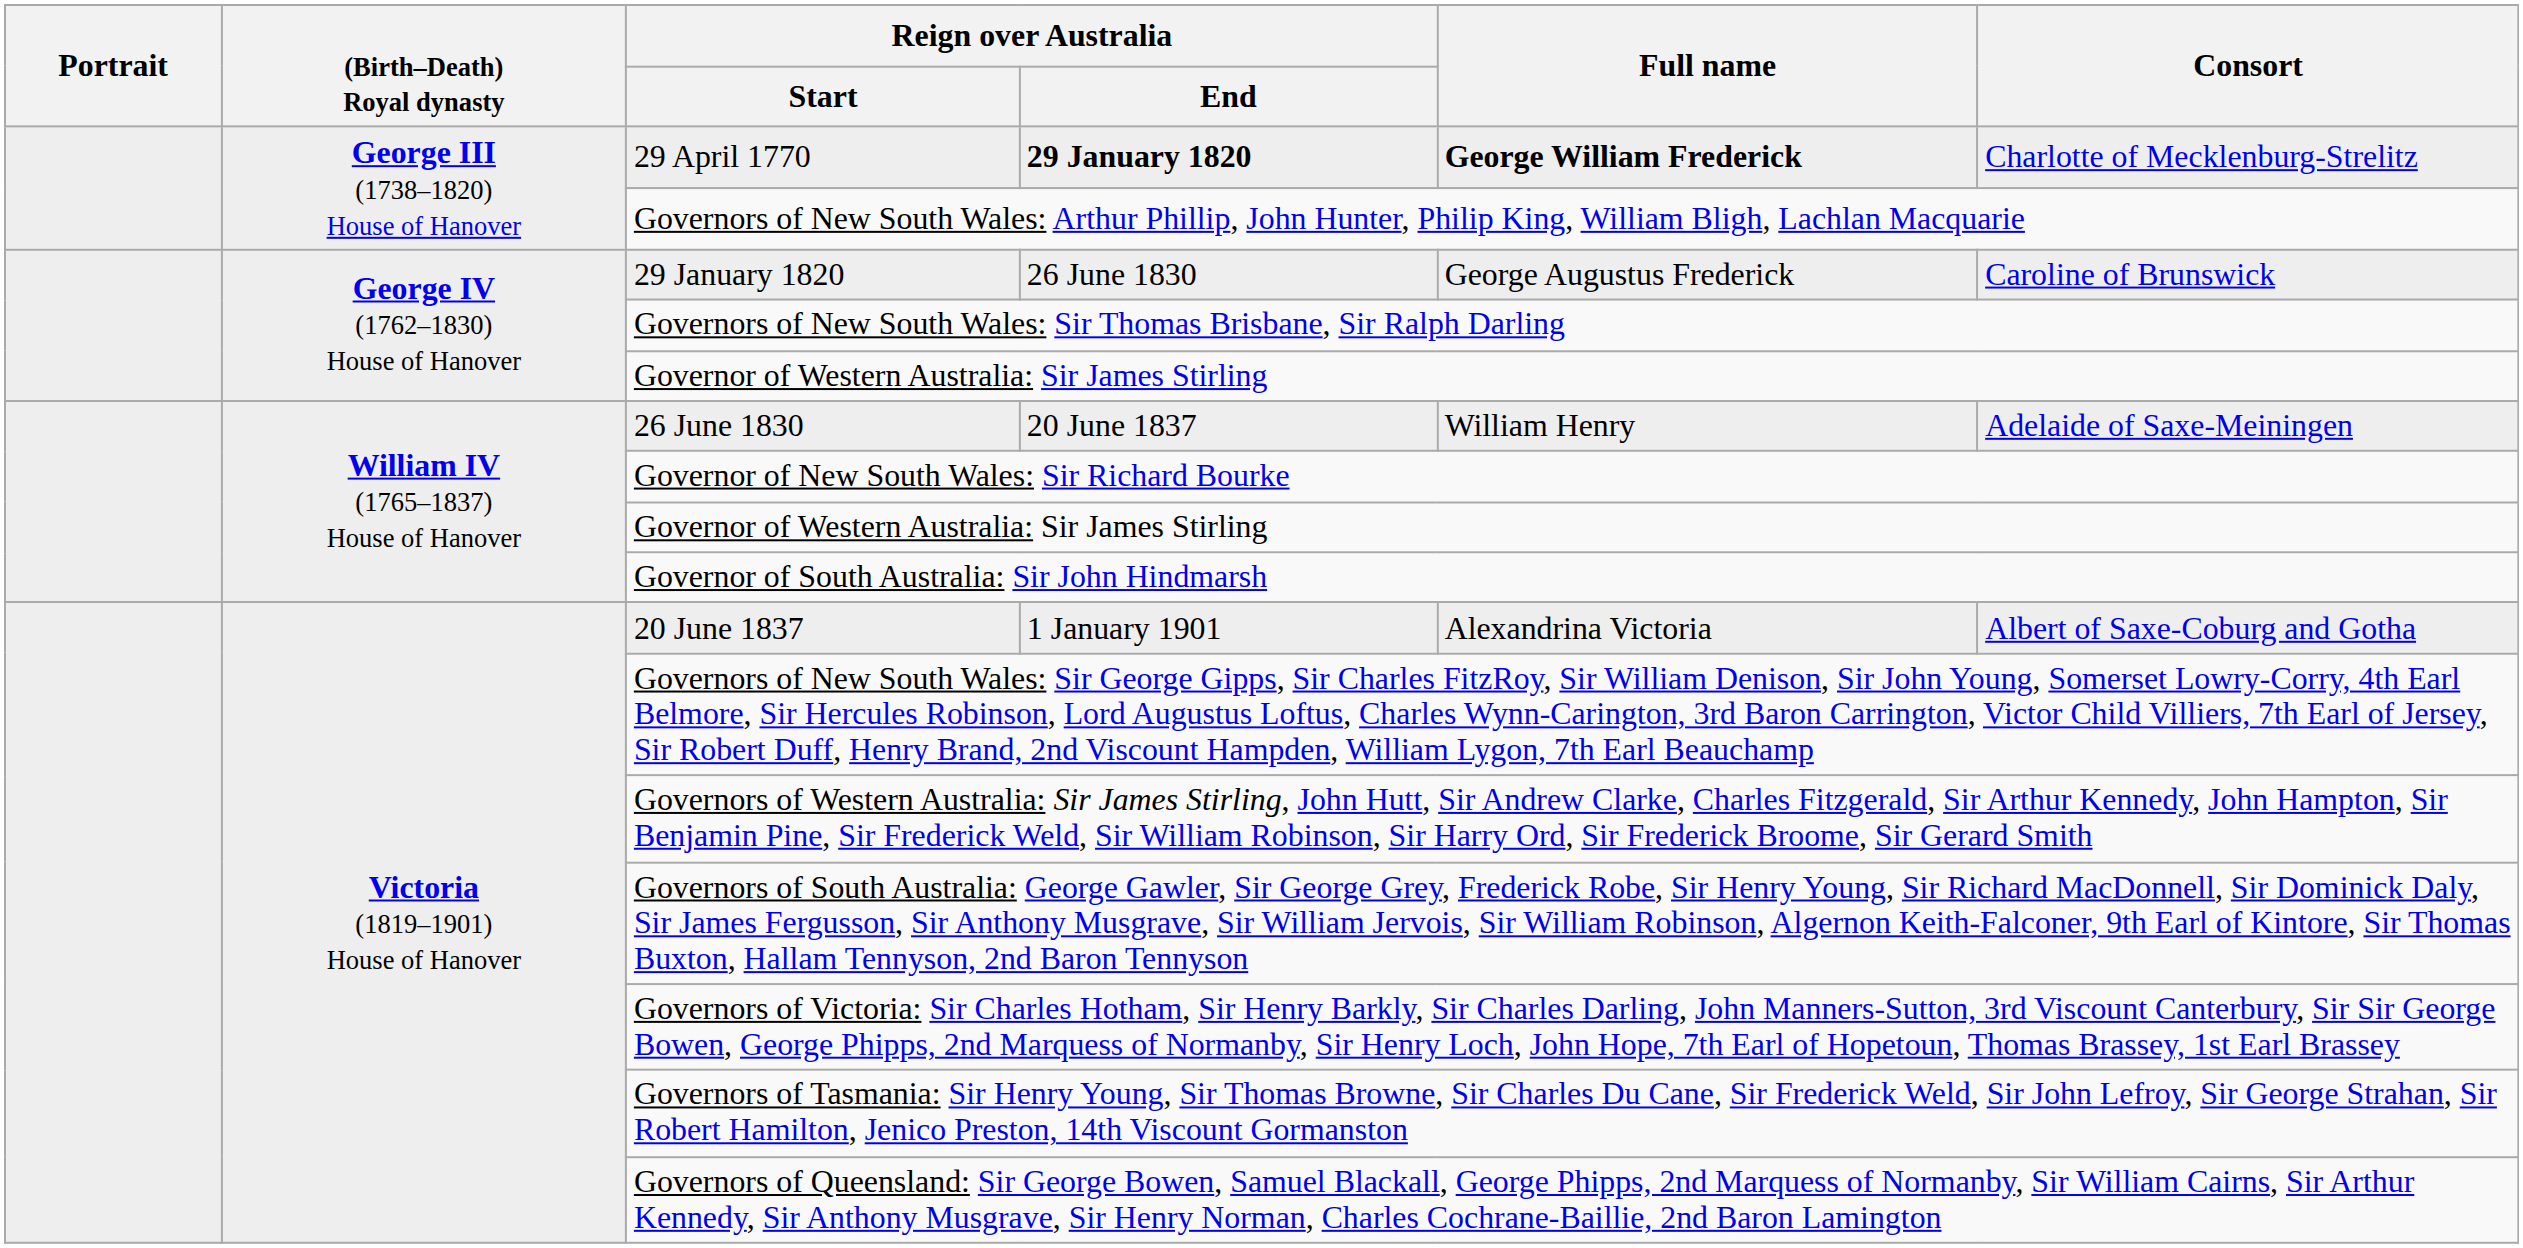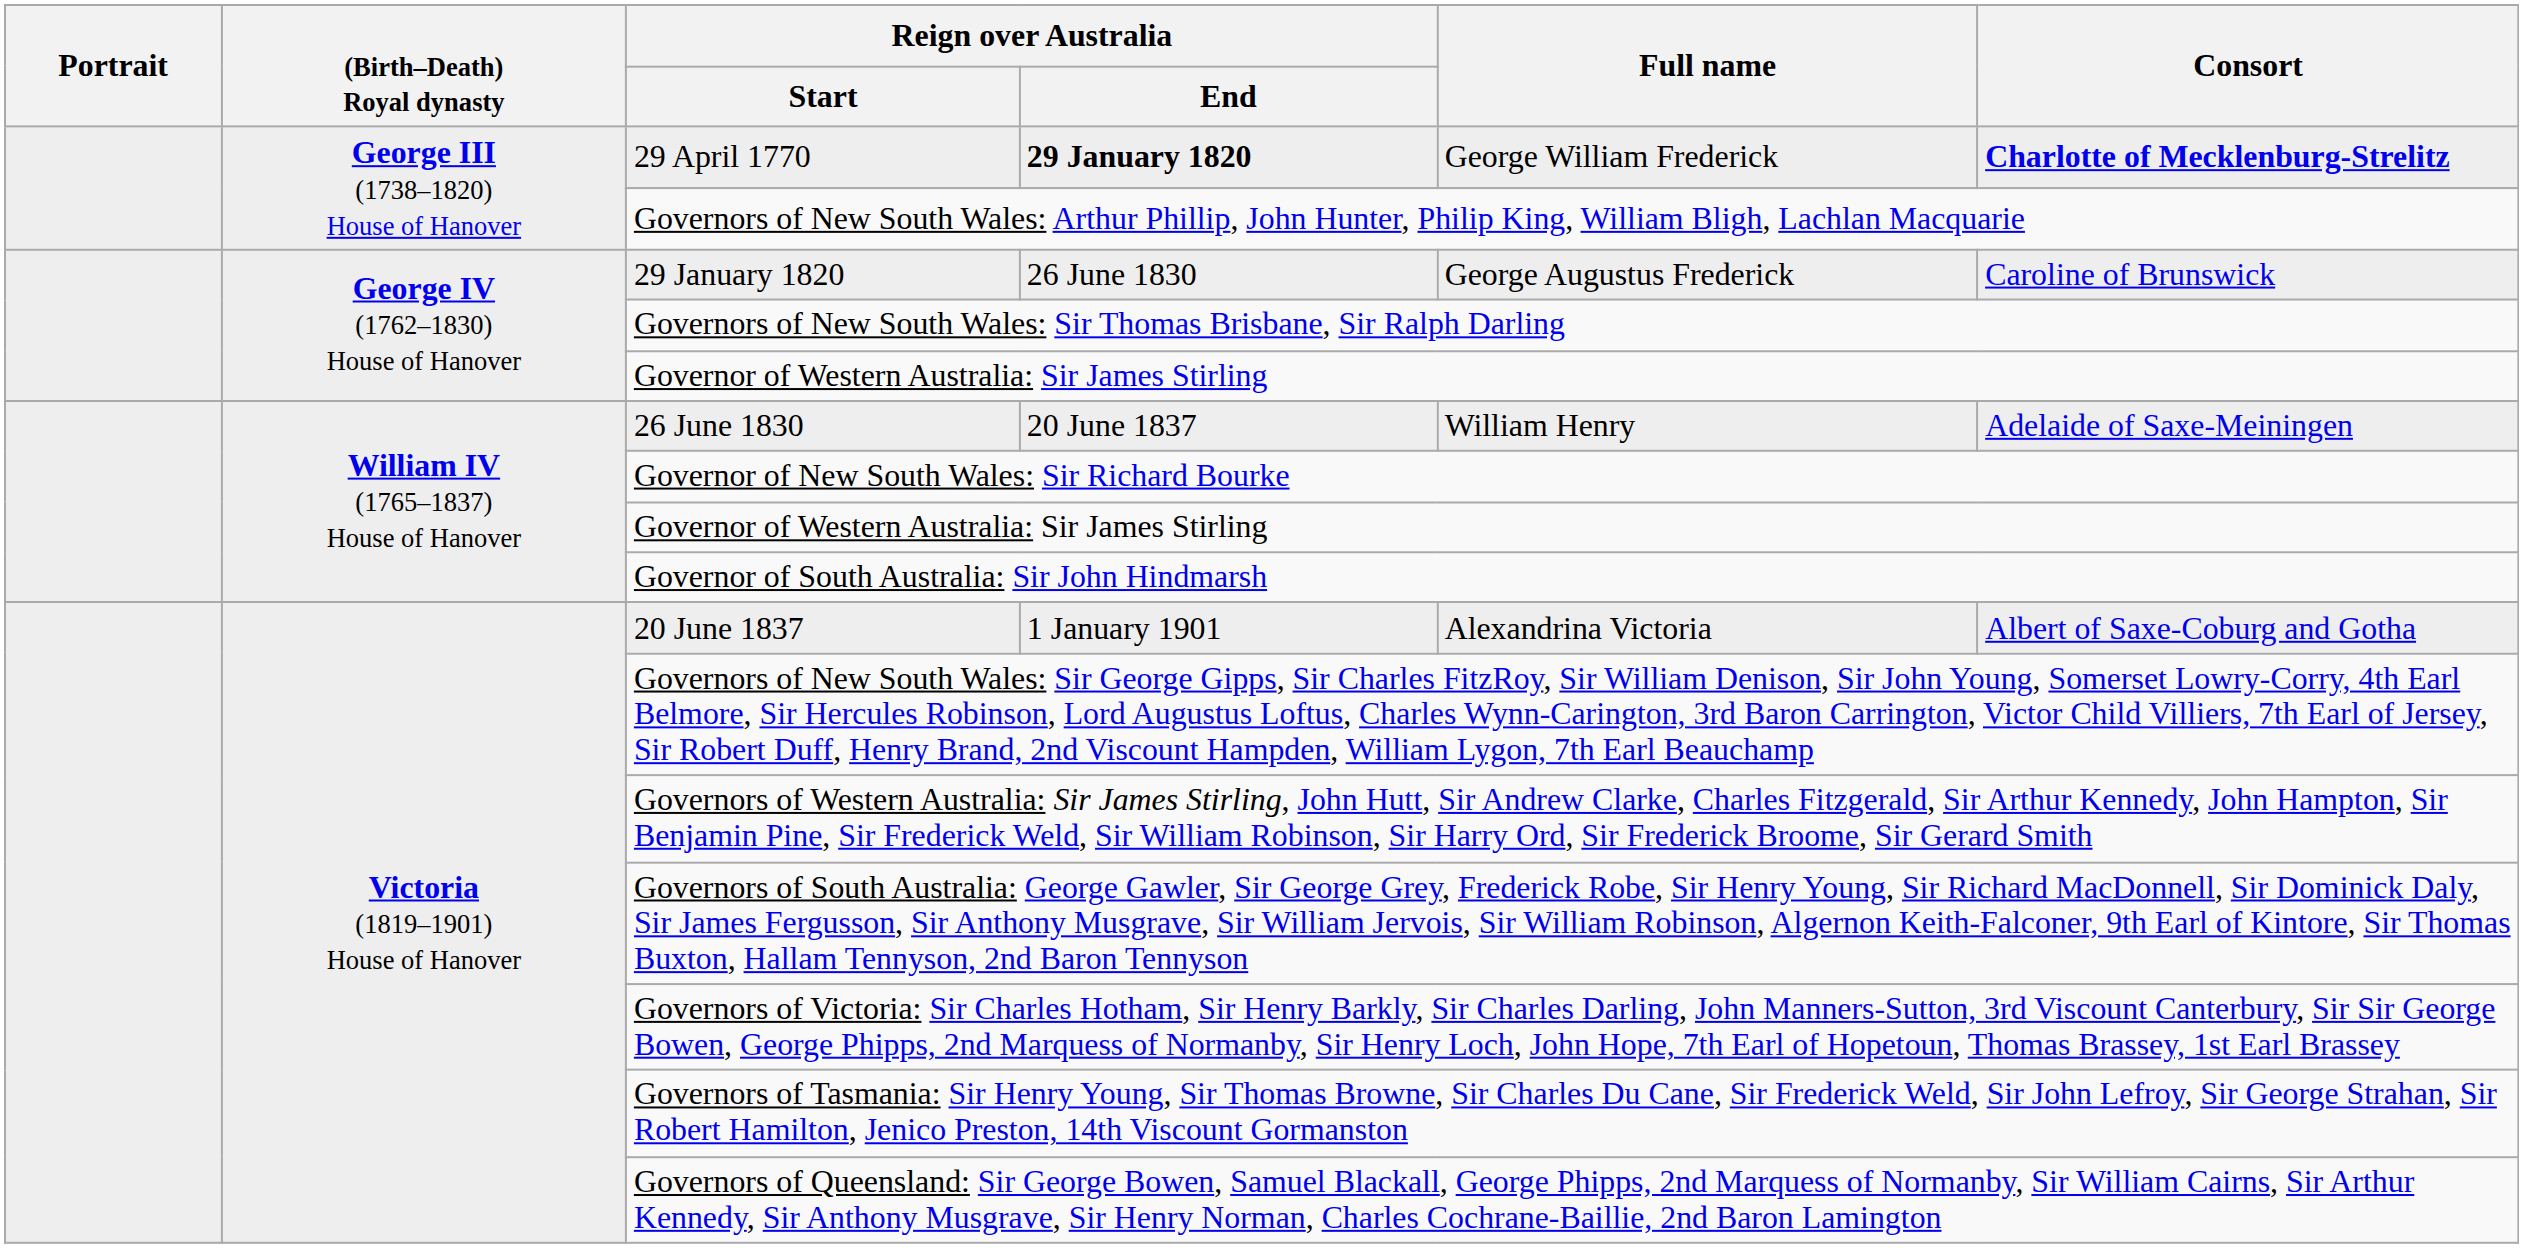(1623, 157) bold -> (1611, 157) normal
(2201, 157) normal -> (2217, 157) bold
